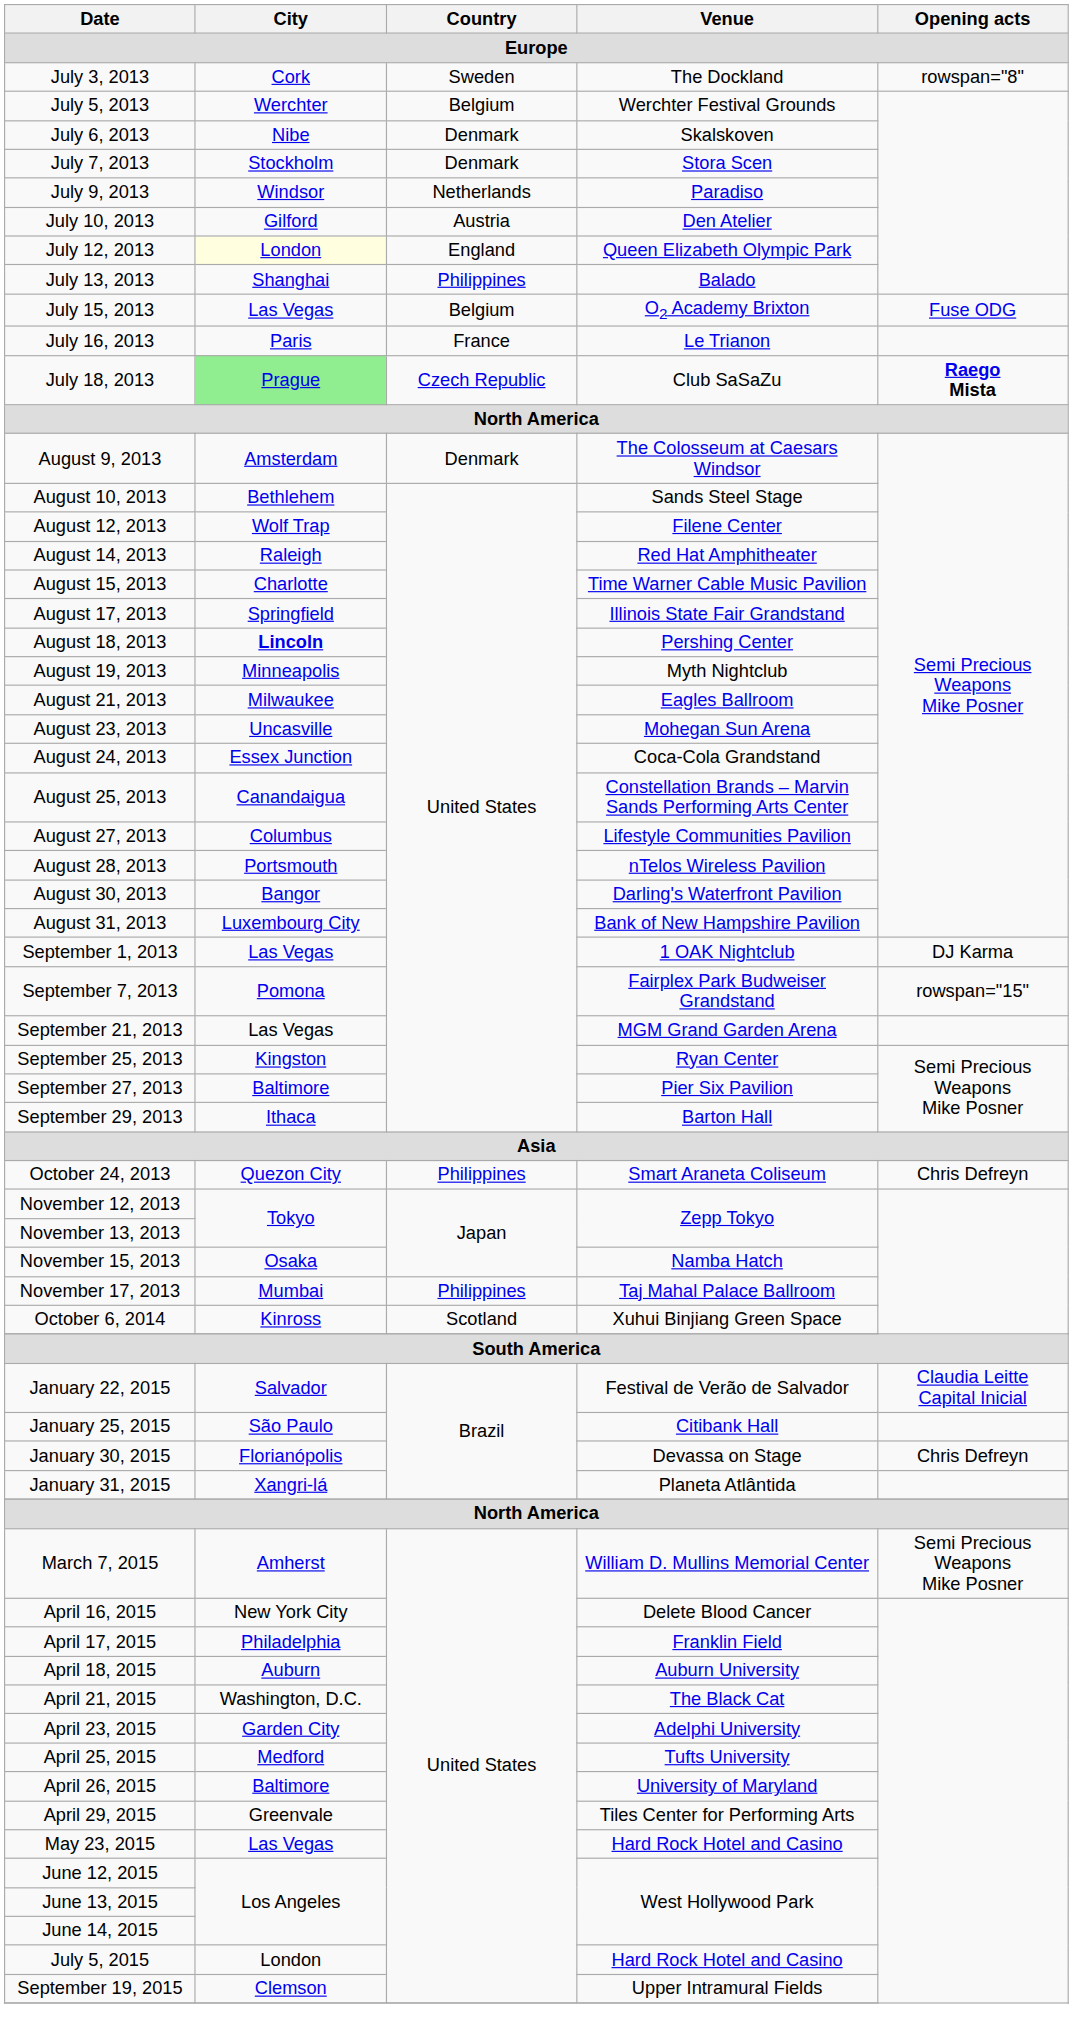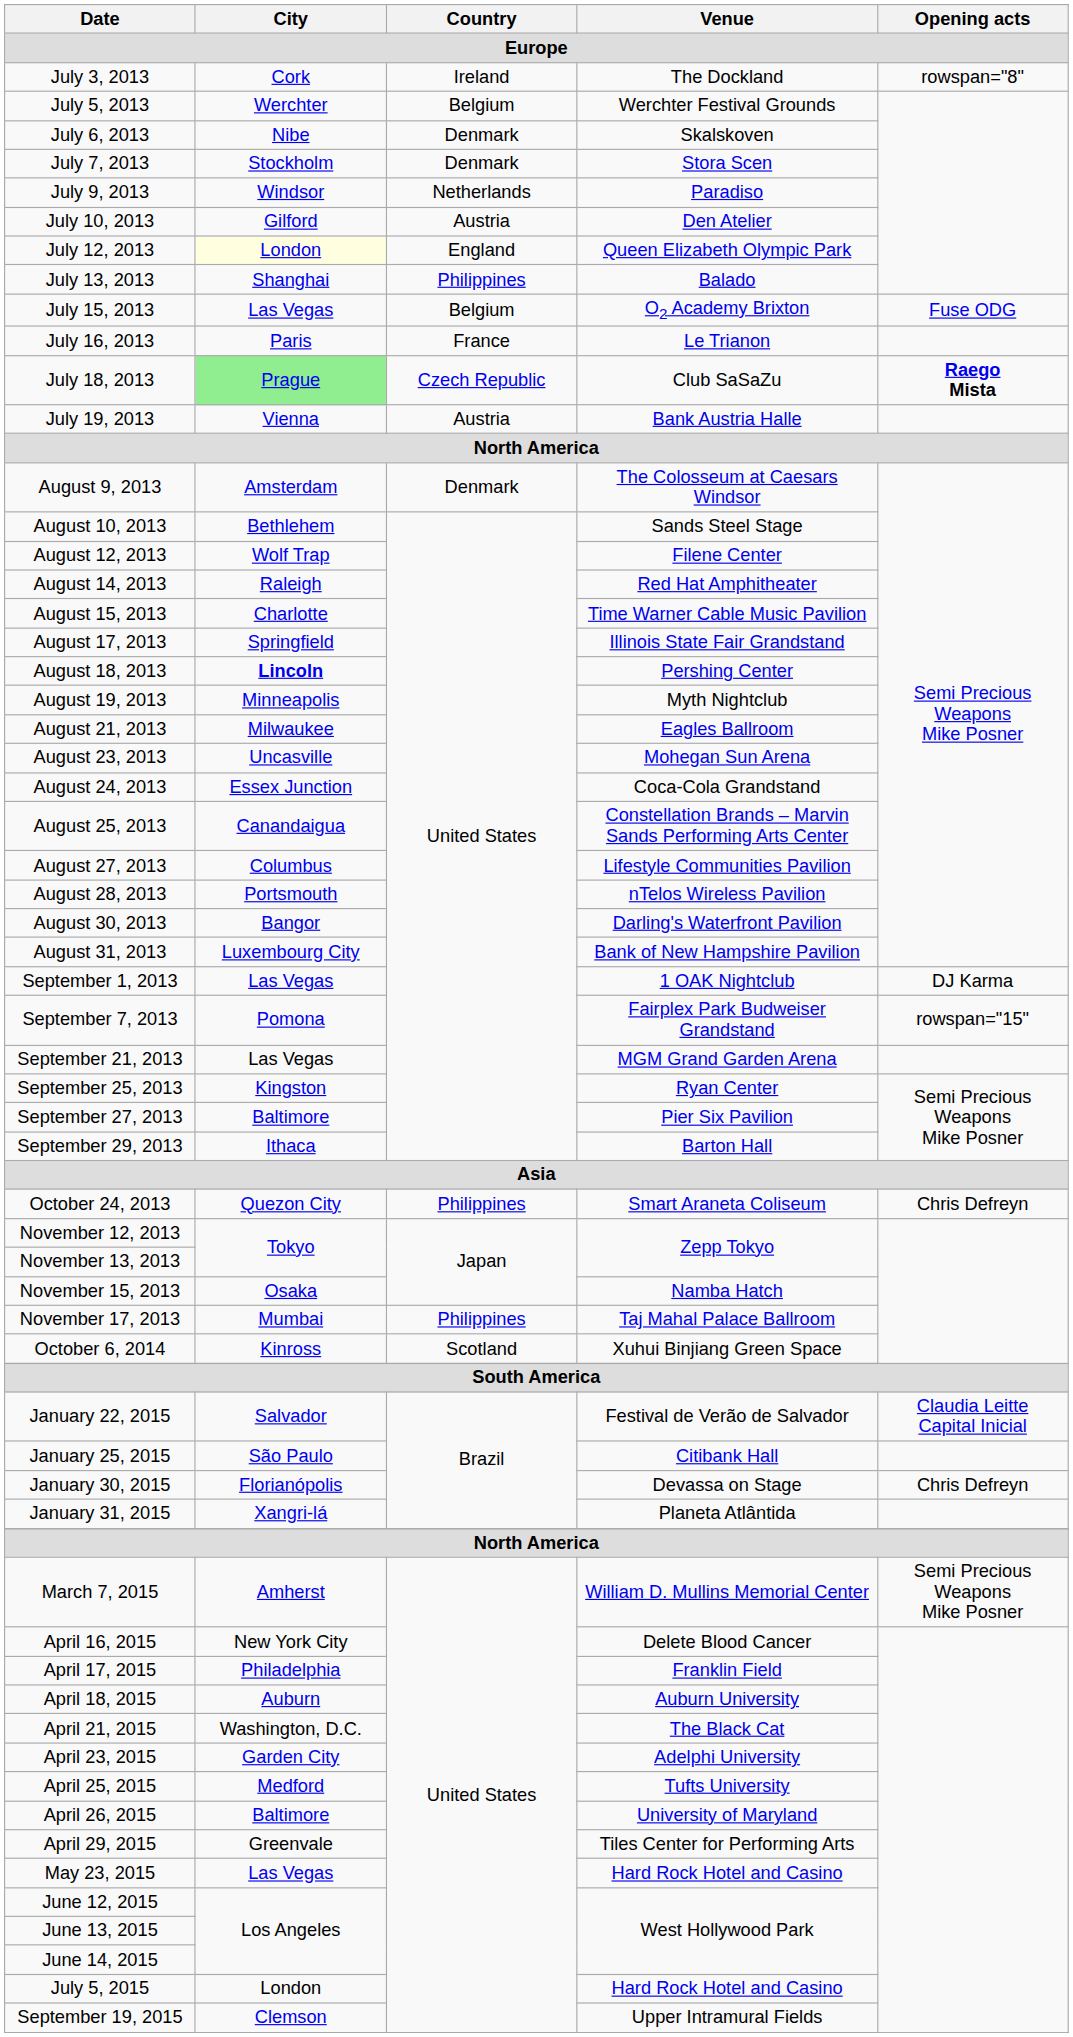(482, 76) Sweden -> (482, 76) Ireland
+ row: (100, 419)
